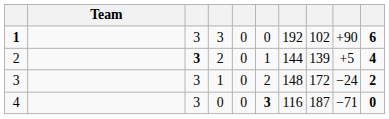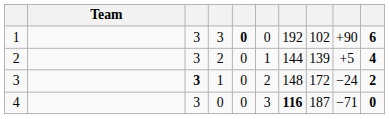(16, 37) bold -> (16, 37) normal
(244, 37) normal -> (244, 37) bold
(197, 59) bold -> (197, 59) normal
(197, 80) normal -> (197, 80) bold
(267, 102) bold -> (267, 102) normal
(292, 102) normal -> (292, 102) bold
